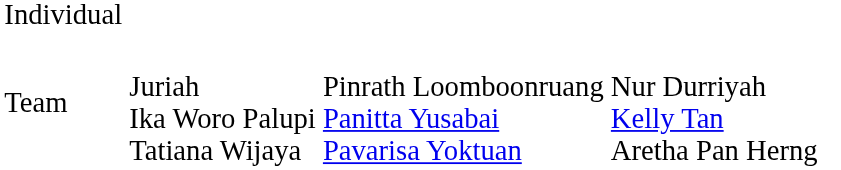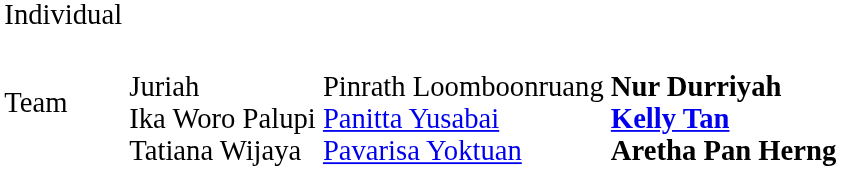(714, 118) normal -> (724, 118) bold
